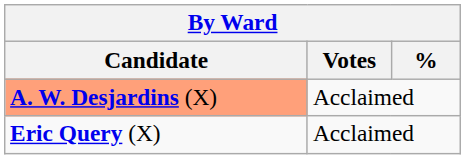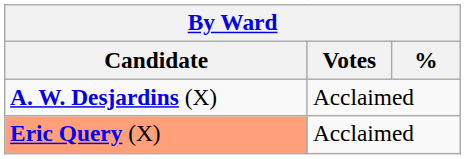(114, 97) lightsalmon background -> (114, 97) no background
(85, 134) no background -> (85, 134) lightsalmon background
